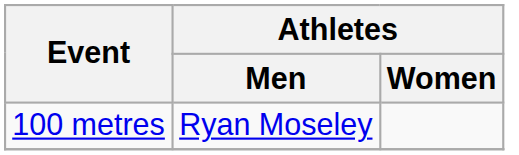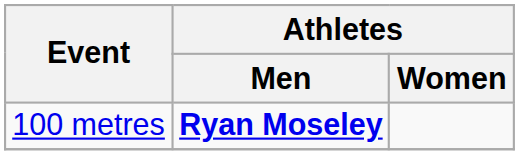(276, 126) normal -> (281, 126) bold
